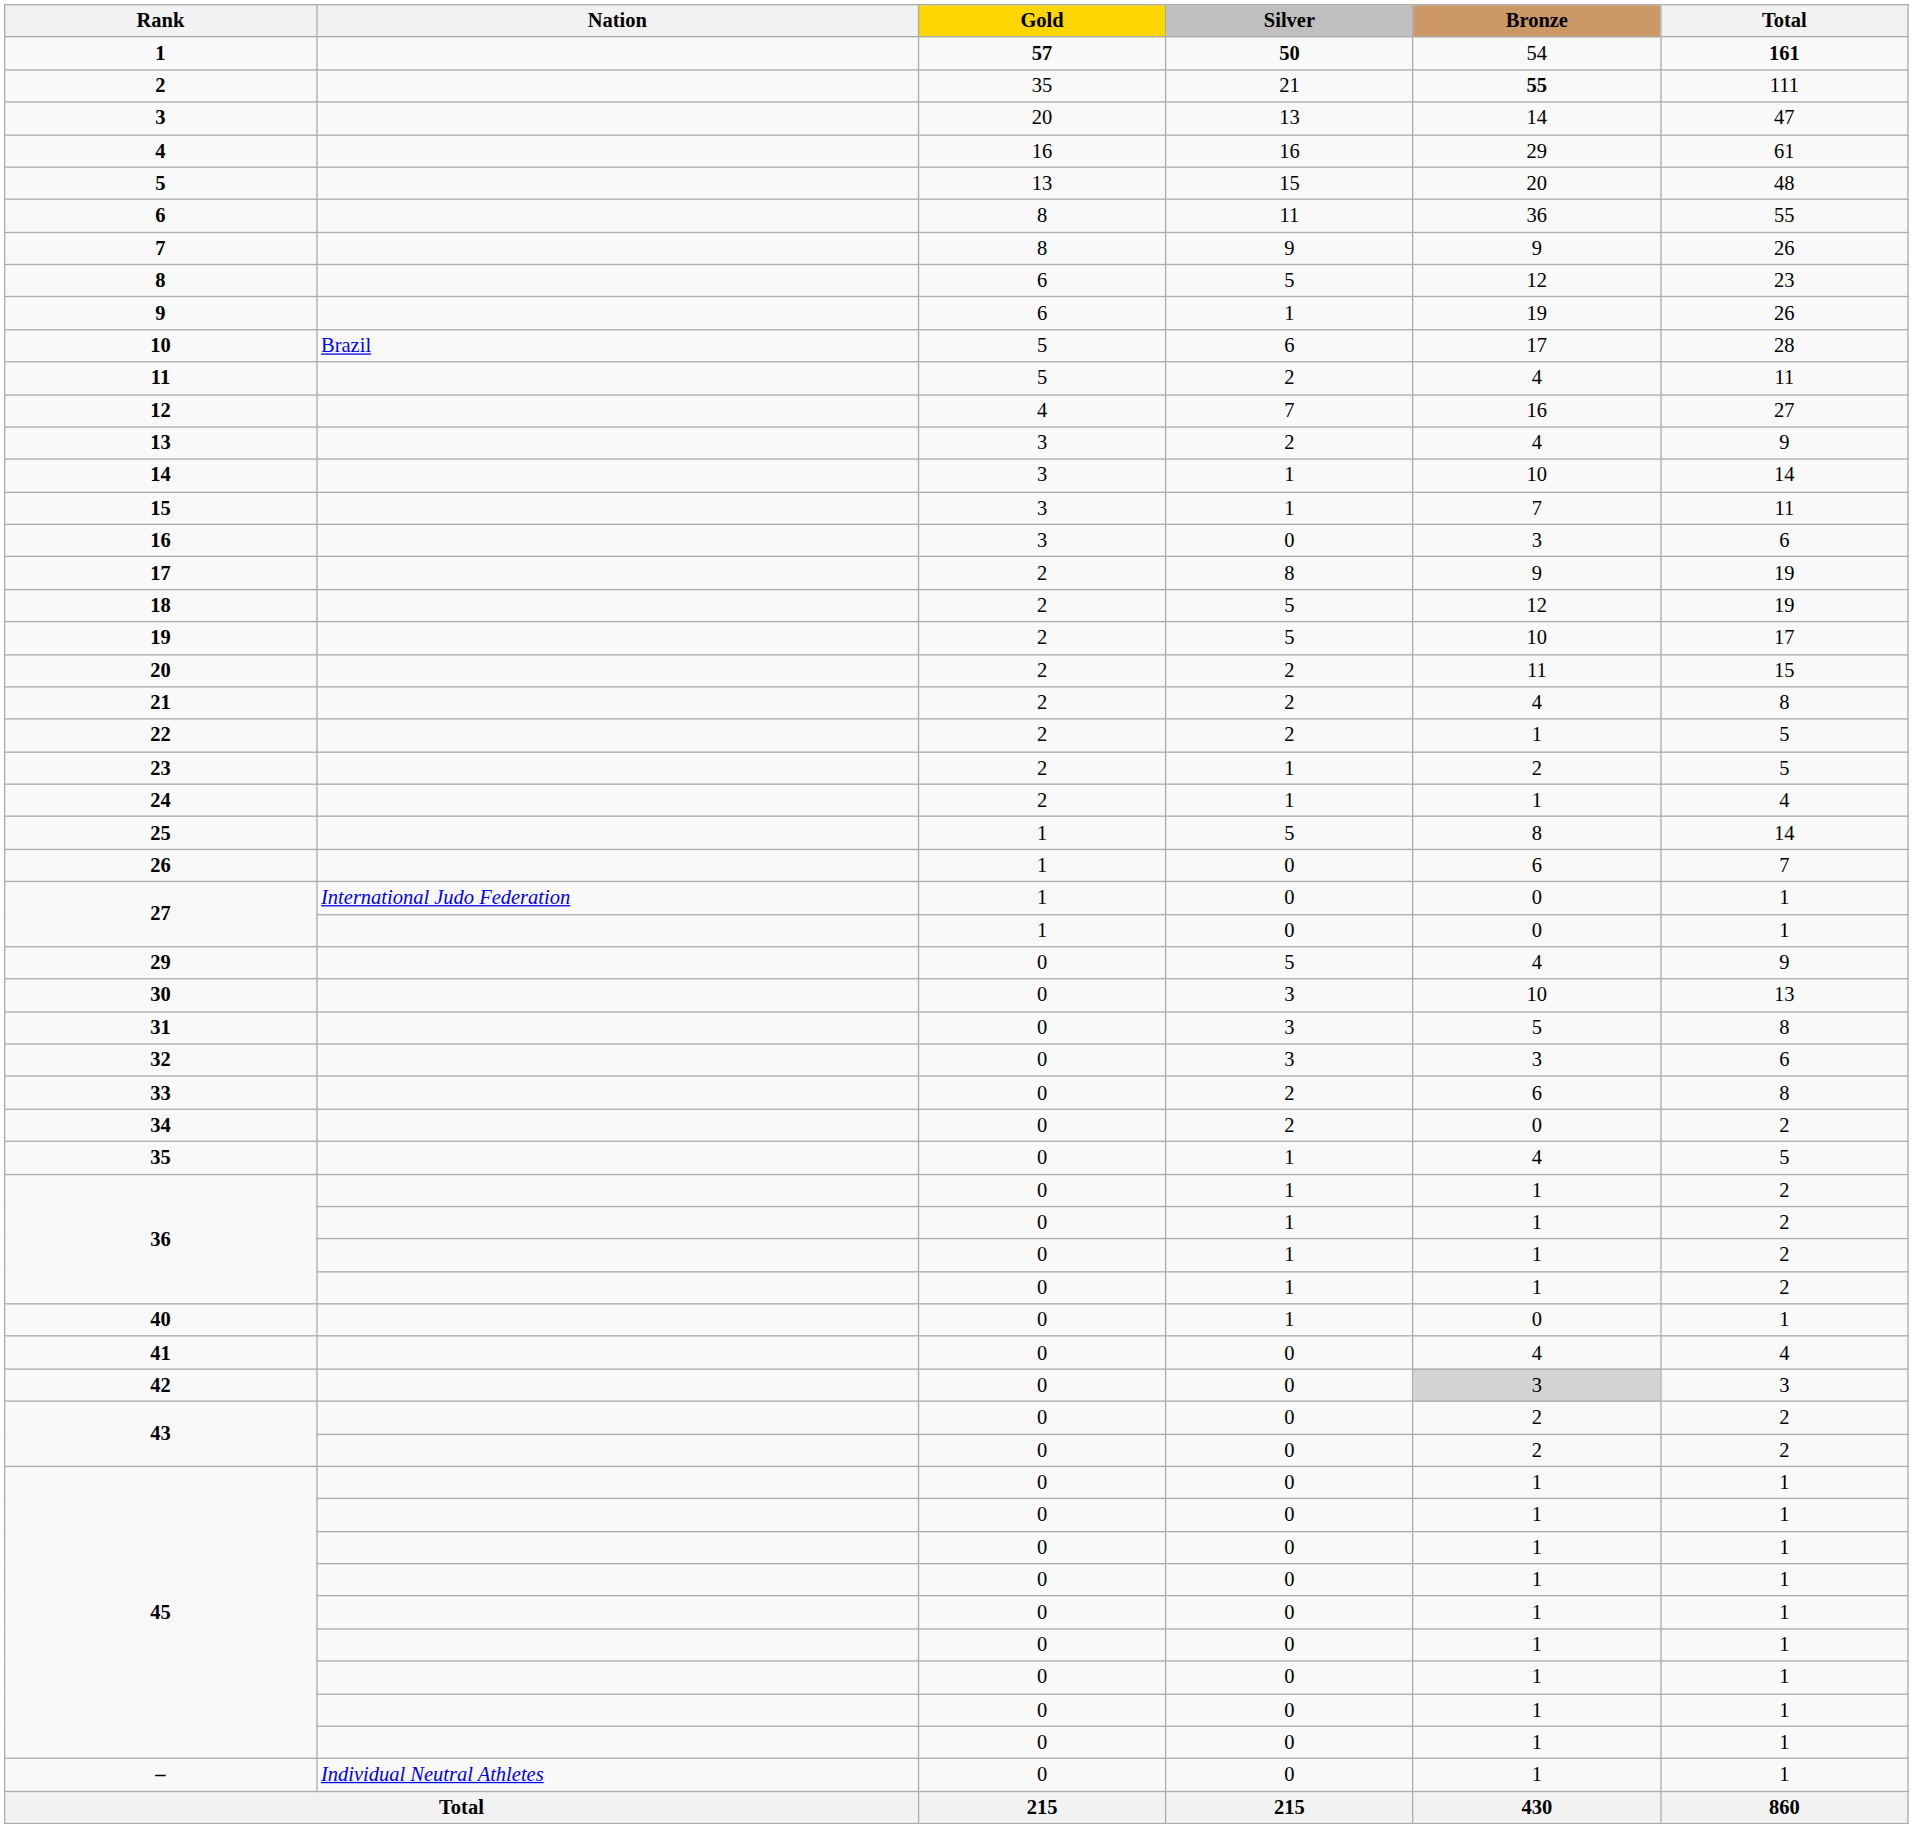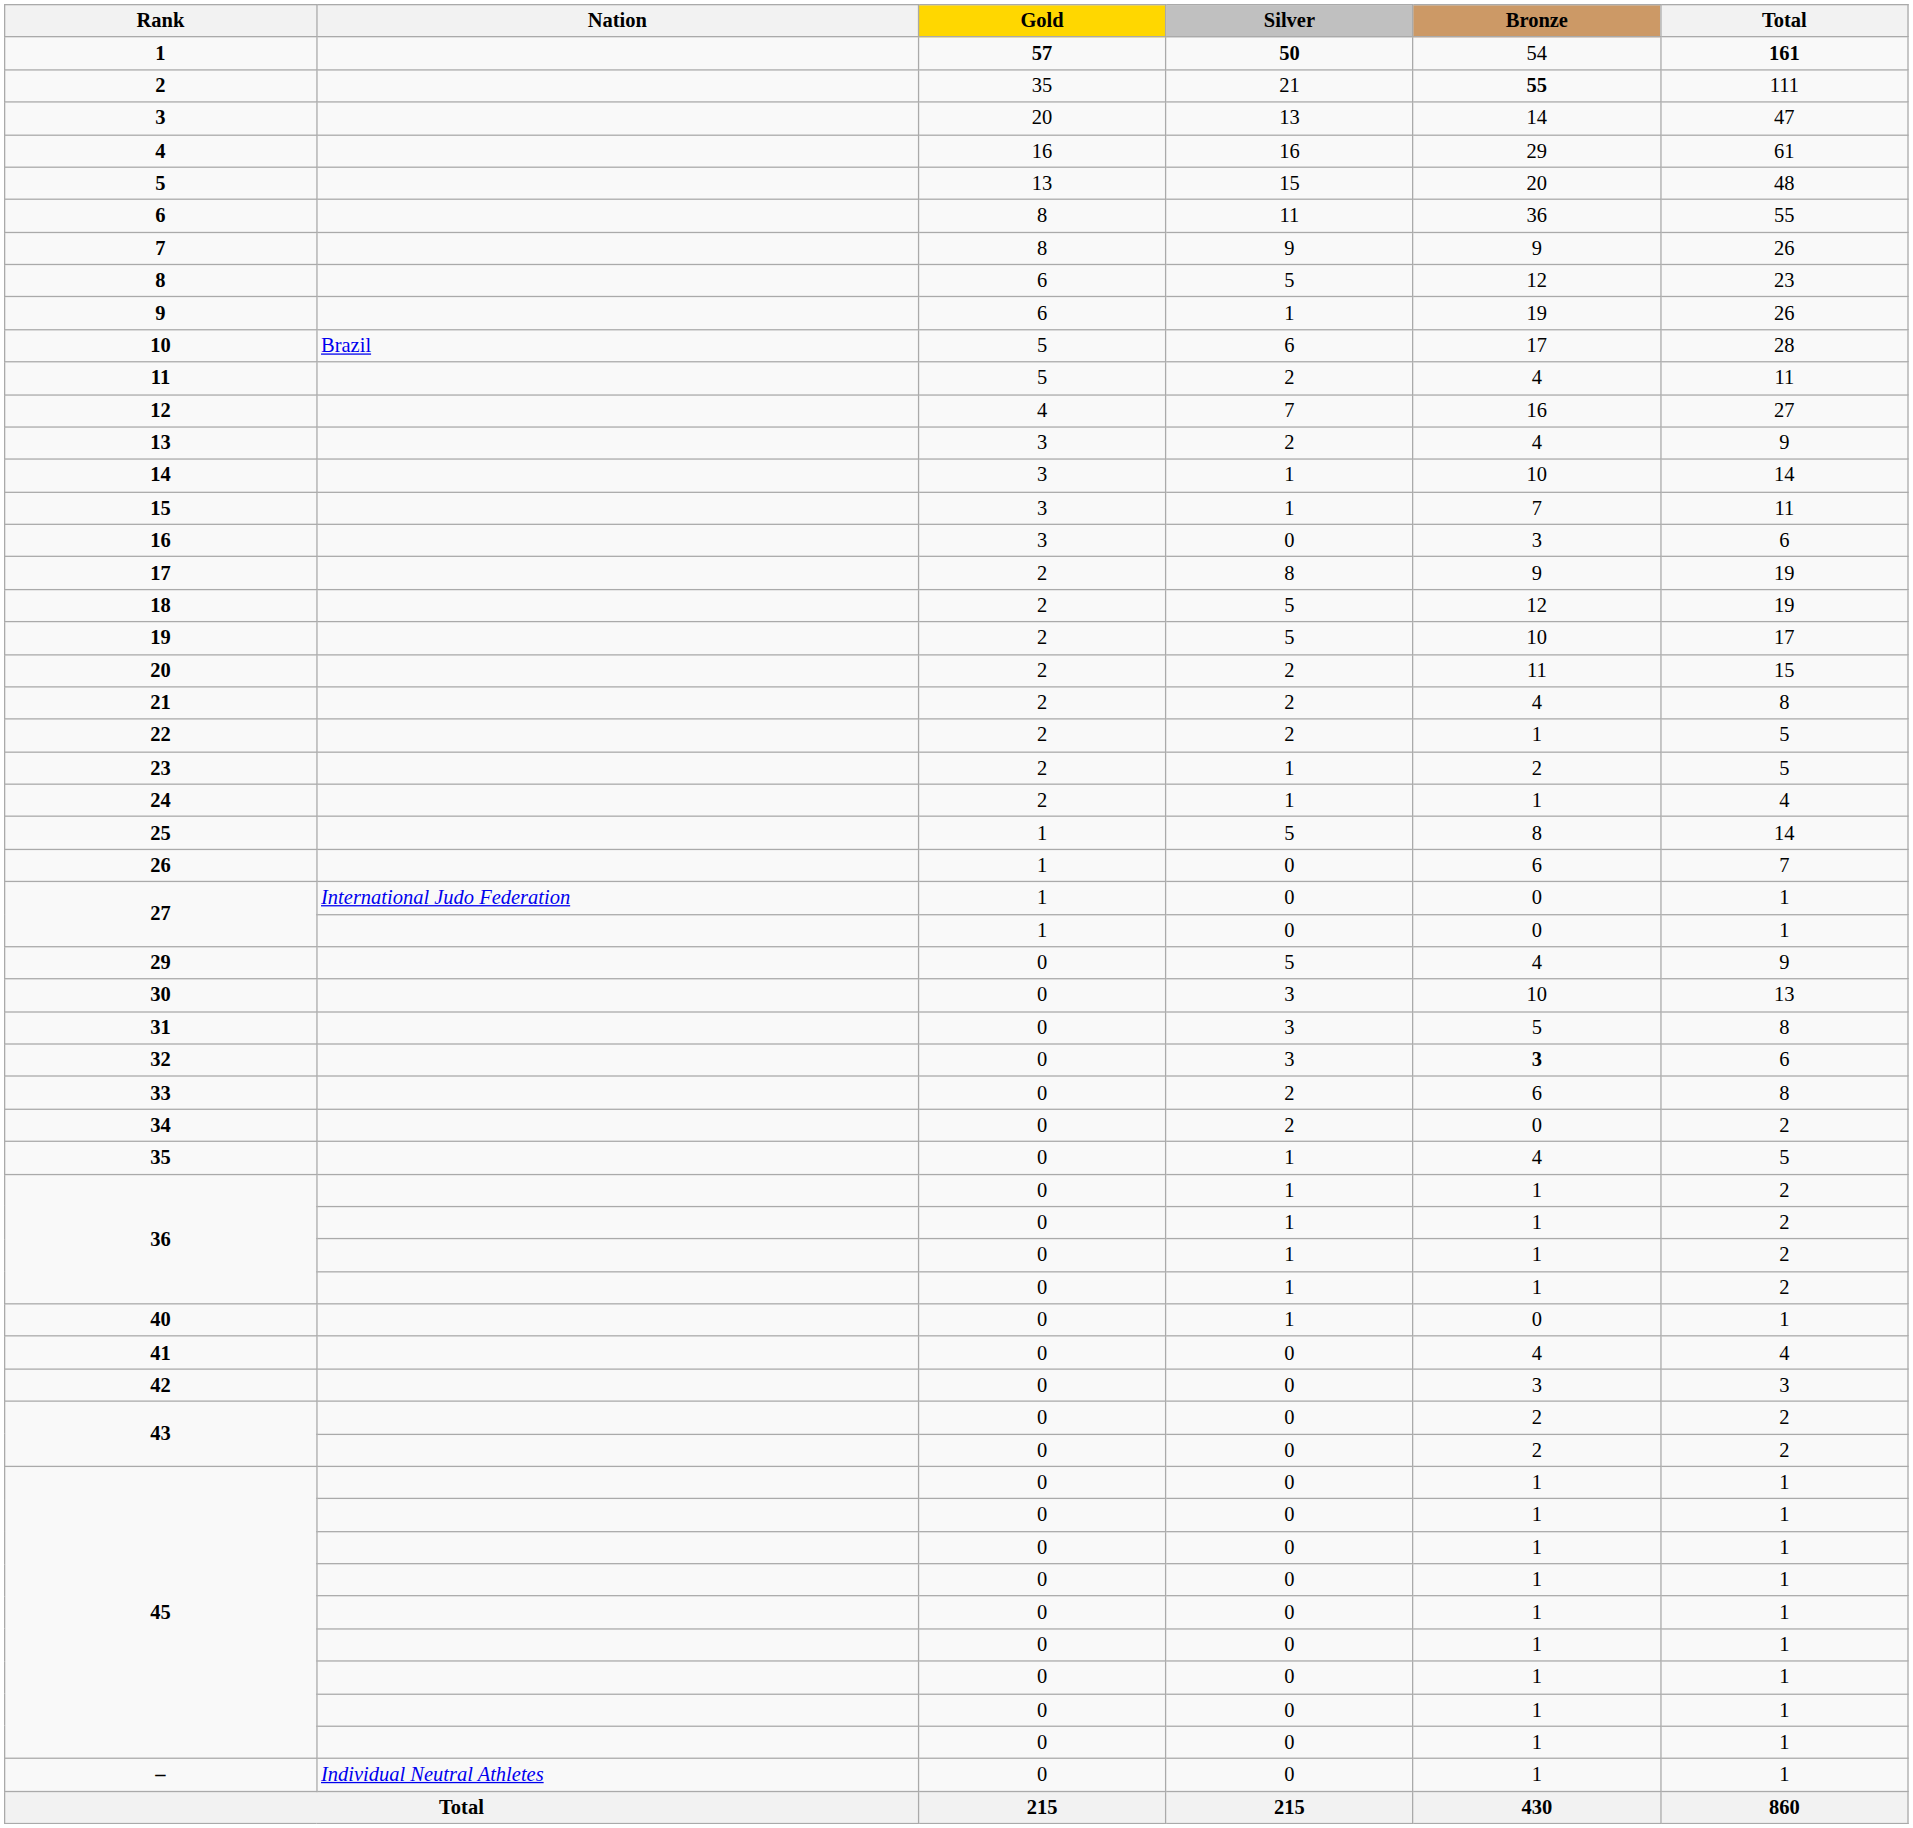(1537, 1060) normal -> (1537, 1060) bold
(1537, 1384) lightgrey background -> (1537, 1384) no background
